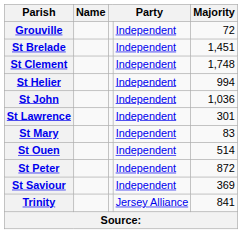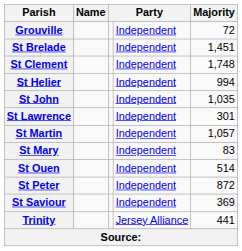(221, 99) 1,036 -> (221, 99) 1,035
+ row: (39, 133)
(226, 202) 841 -> (226, 220) 441
